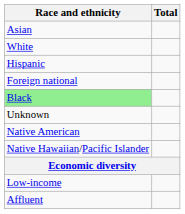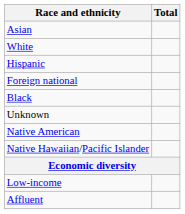(19, 98) lightgreen background -> (19, 98) no background
